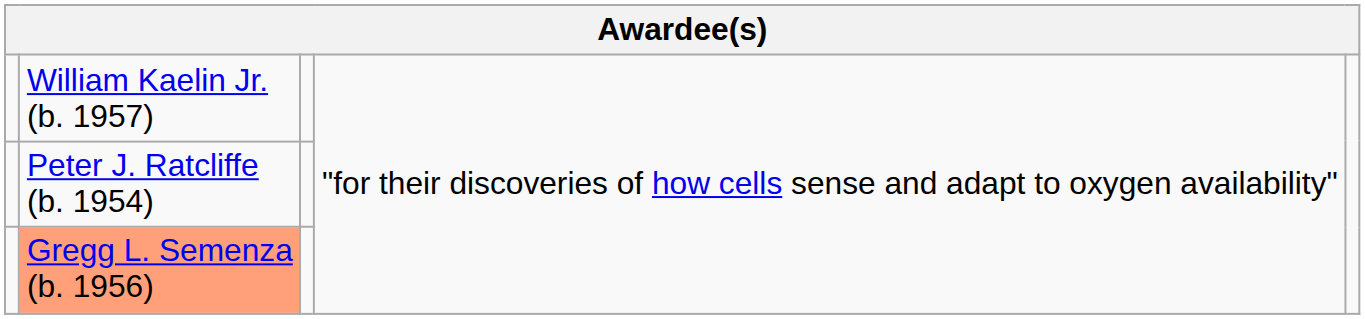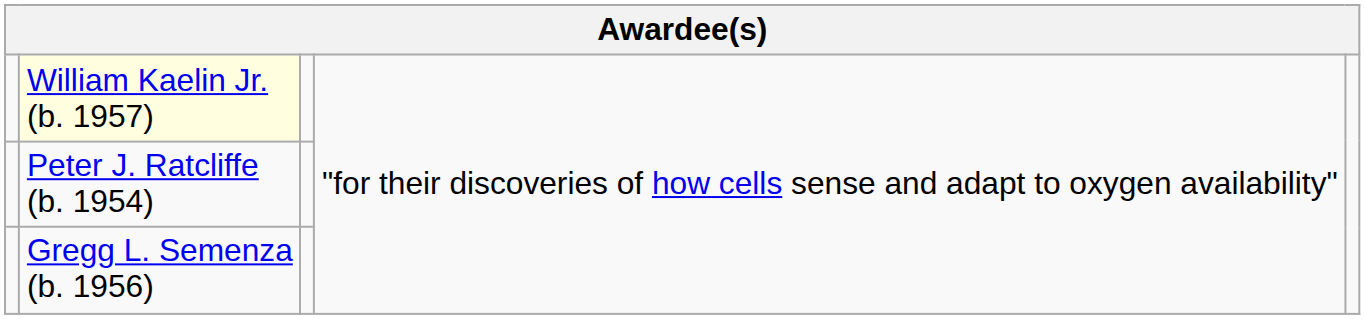(147, 97) no background -> (147, 97) lightyellow background
(160, 269) lightsalmon background -> (160, 269) no background
